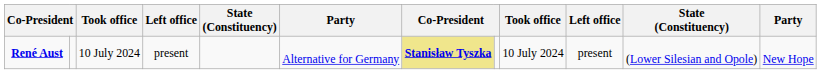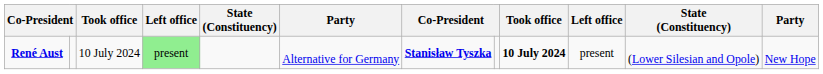(171, 52) no background -> (171, 52) lightgreen background
(448, 52) khaki background -> (448, 52) no background
(533, 52) normal -> (534, 52) bold
